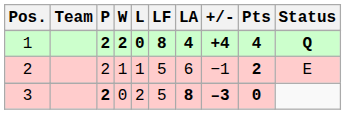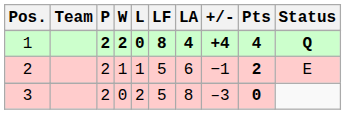(105, 96) bold -> (105, 96) normal
(188, 96) bold -> (188, 96) normal
(220, 96) bold -> (220, 96) normal
